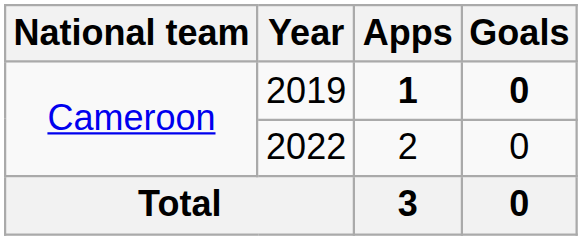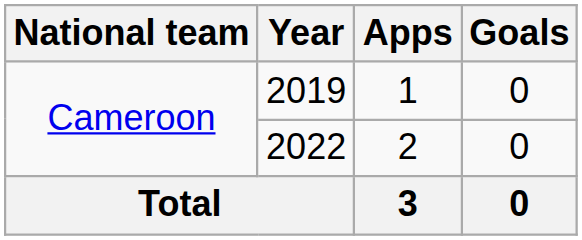(408, 90) bold -> (408, 90) normal
(519, 90) bold -> (519, 90) normal
